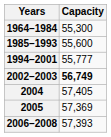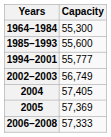(77, 76) bold -> (77, 76) normal
(77, 124) 57,393 -> (77, 124) 57,333
